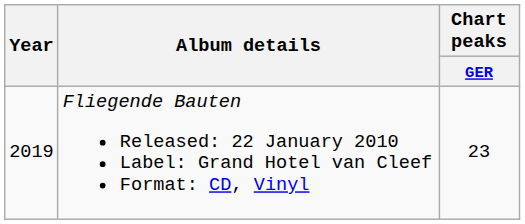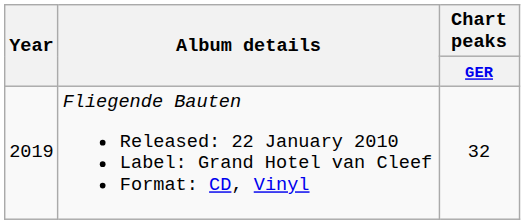(479, 153) 23 -> (479, 153) 32
